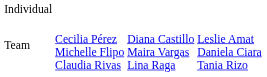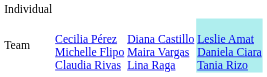(229, 52) no background -> (229, 52) paleturquoise background
